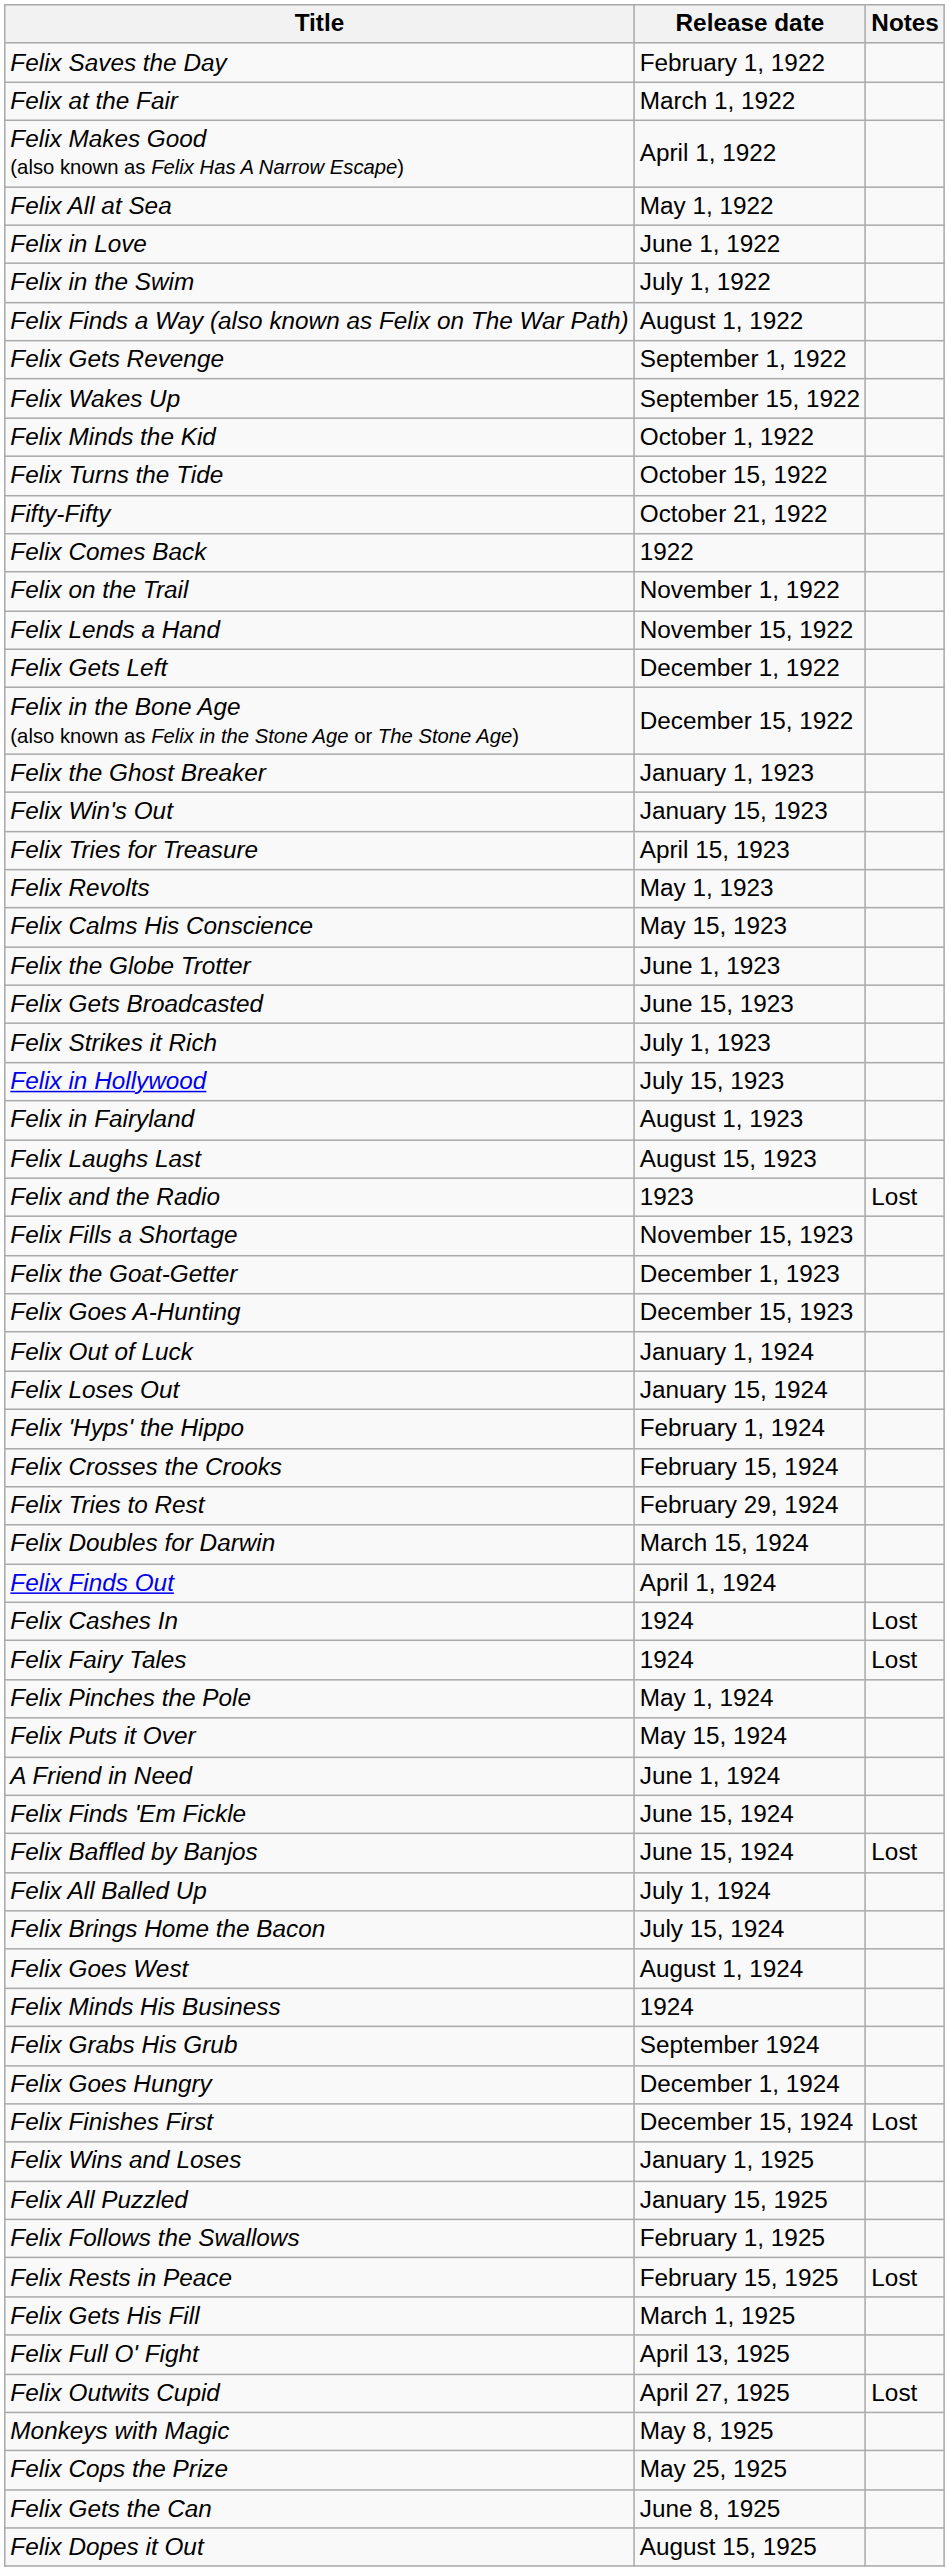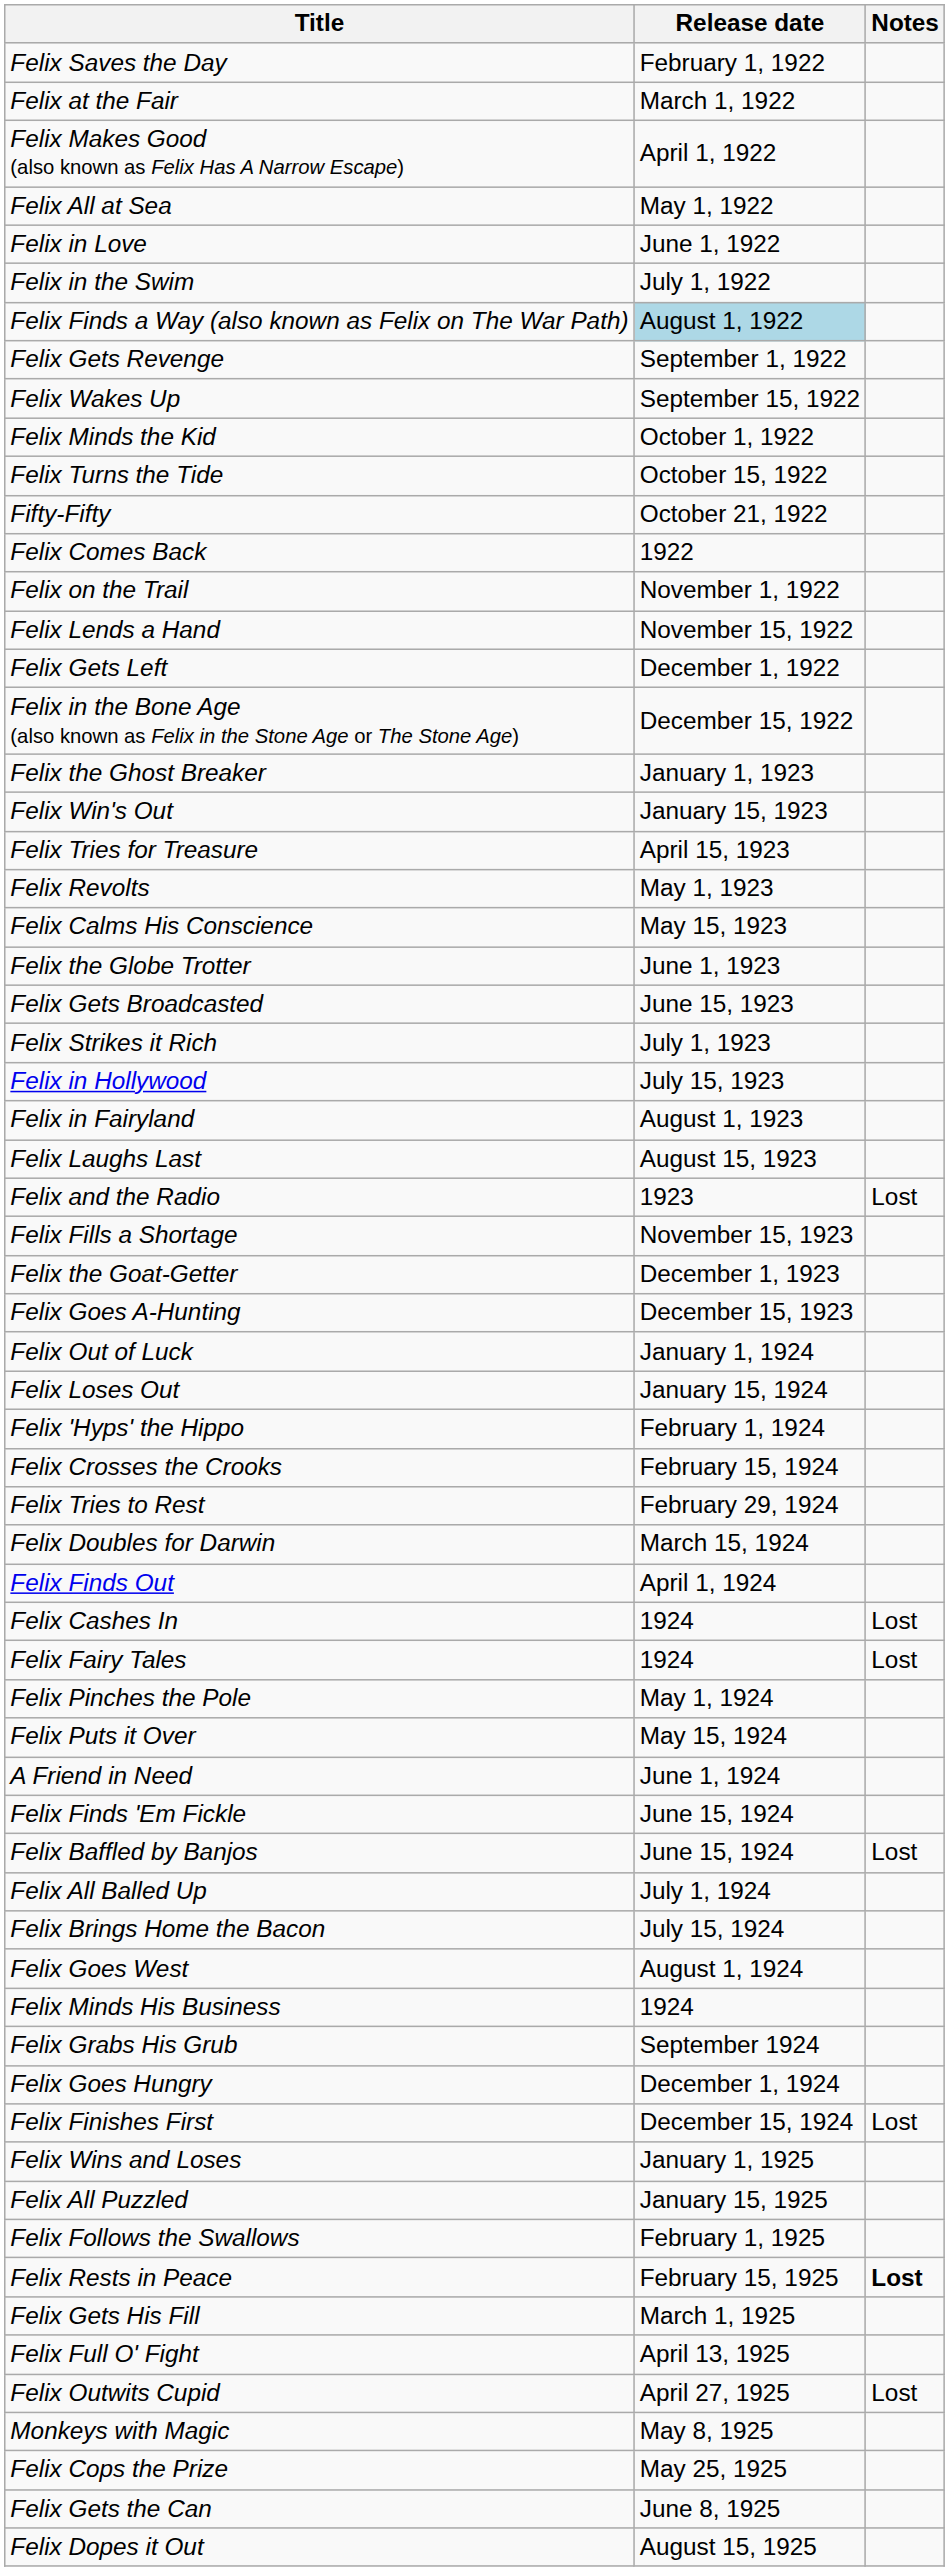(722, 321) no background -> (722, 321) lightblue background
(894, 2276) normal -> (897, 2276) bold
